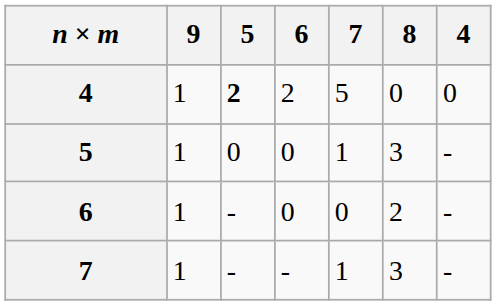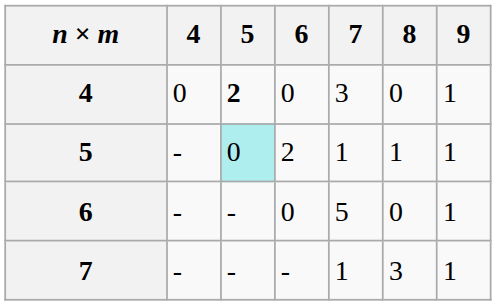columns swapped: (464, 34) <-> (193, 34)
(288, 93) 2 -> (288, 93) 0
(342, 93) 5 -> (342, 93) 3
(234, 152) no background -> (234, 152) paleturquoise background
(288, 152) 0 -> (288, 152) 2
(396, 152) 3 -> (396, 152) 1
(342, 211) 0 -> (342, 211) 5
(396, 211) 2 -> (396, 211) 0
